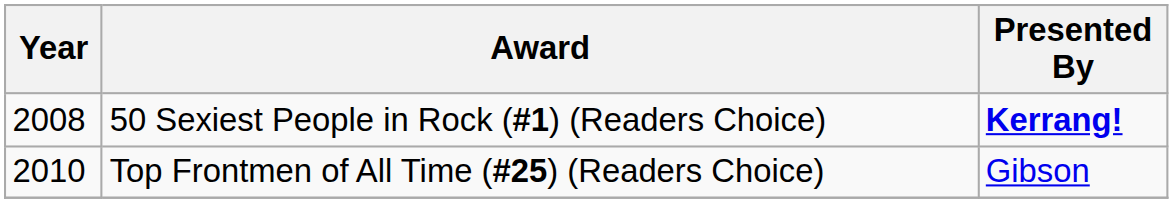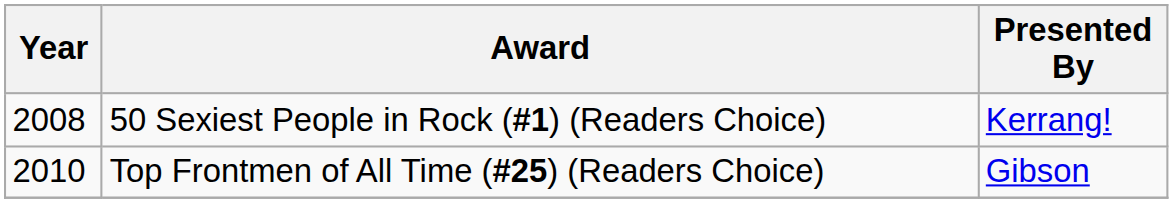(1054, 119) bold -> (1049, 119) normal
